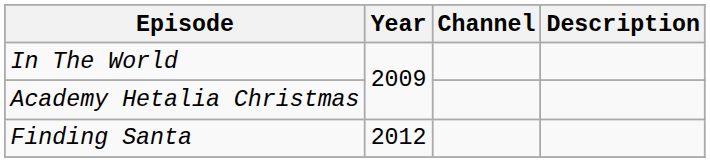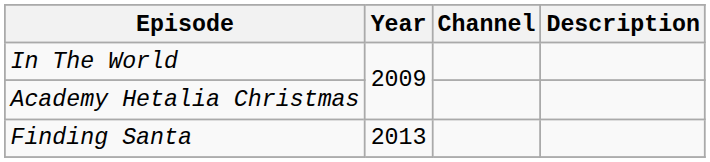(399, 138) 2012 -> (399, 138) 2013
